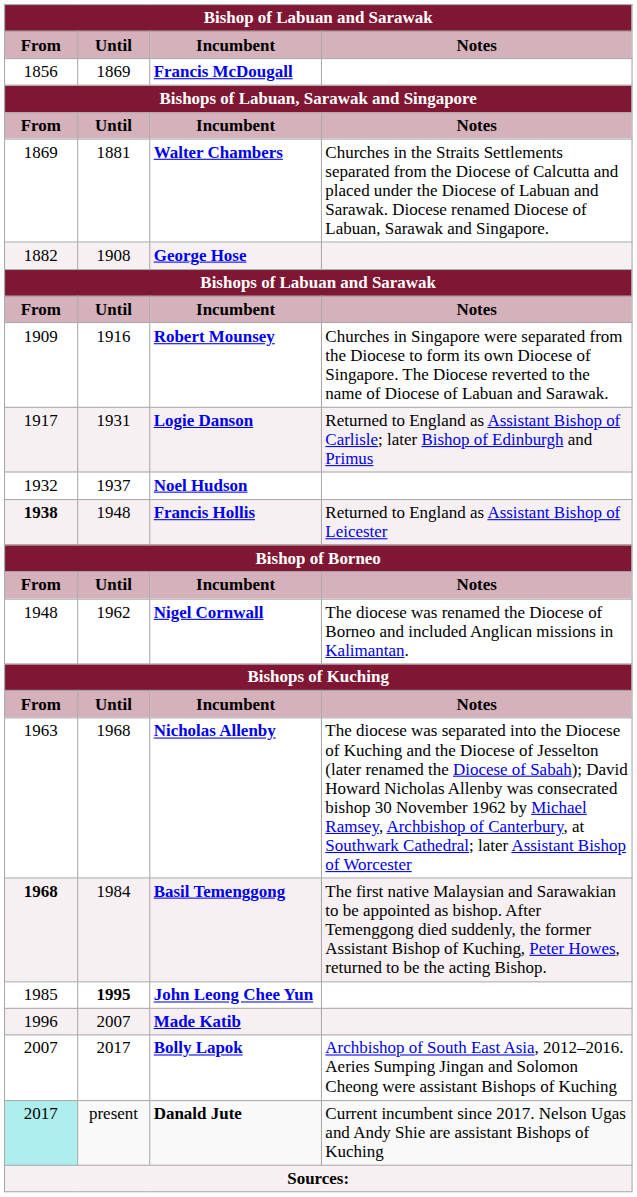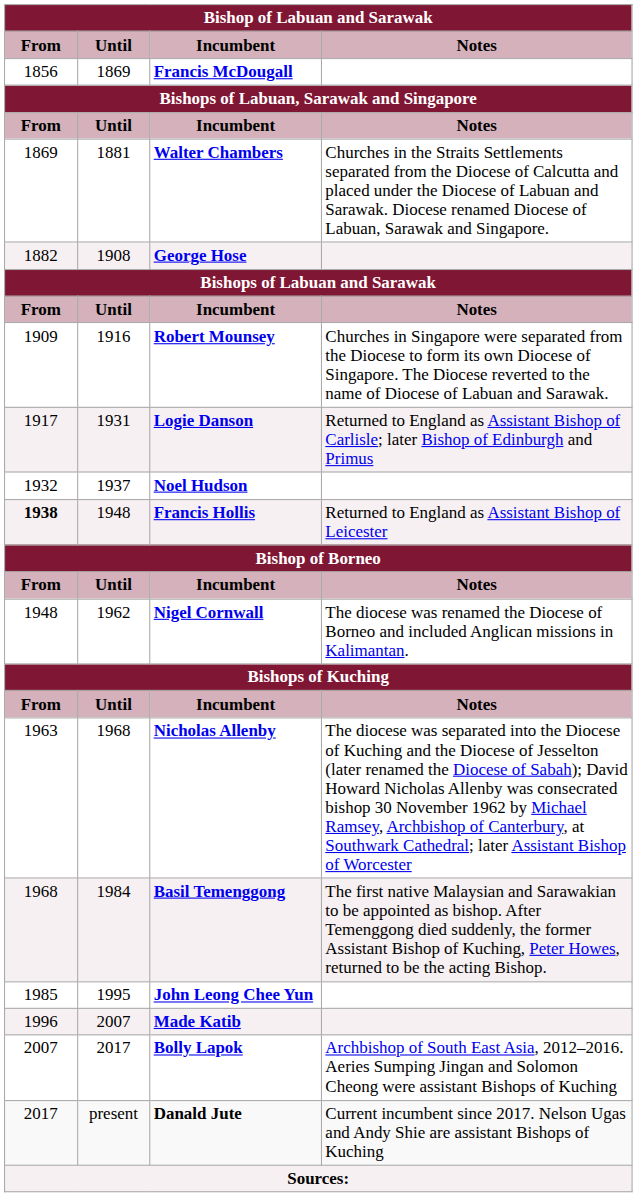(41, 891) bold -> (41, 891) normal
(113, 994) bold -> (113, 994) normal
(41, 1113) paleturquoise background -> (41, 1113) no background
